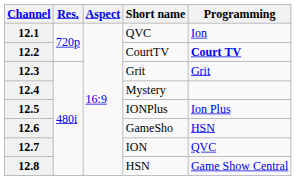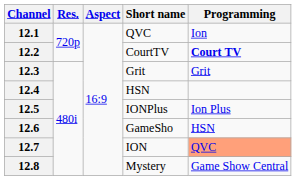(146, 90) Mystery -> (138, 90) HSN
(204, 147) no background -> (204, 147) lightsalmon background
(138, 166) HSN -> (146, 166) Mystery
